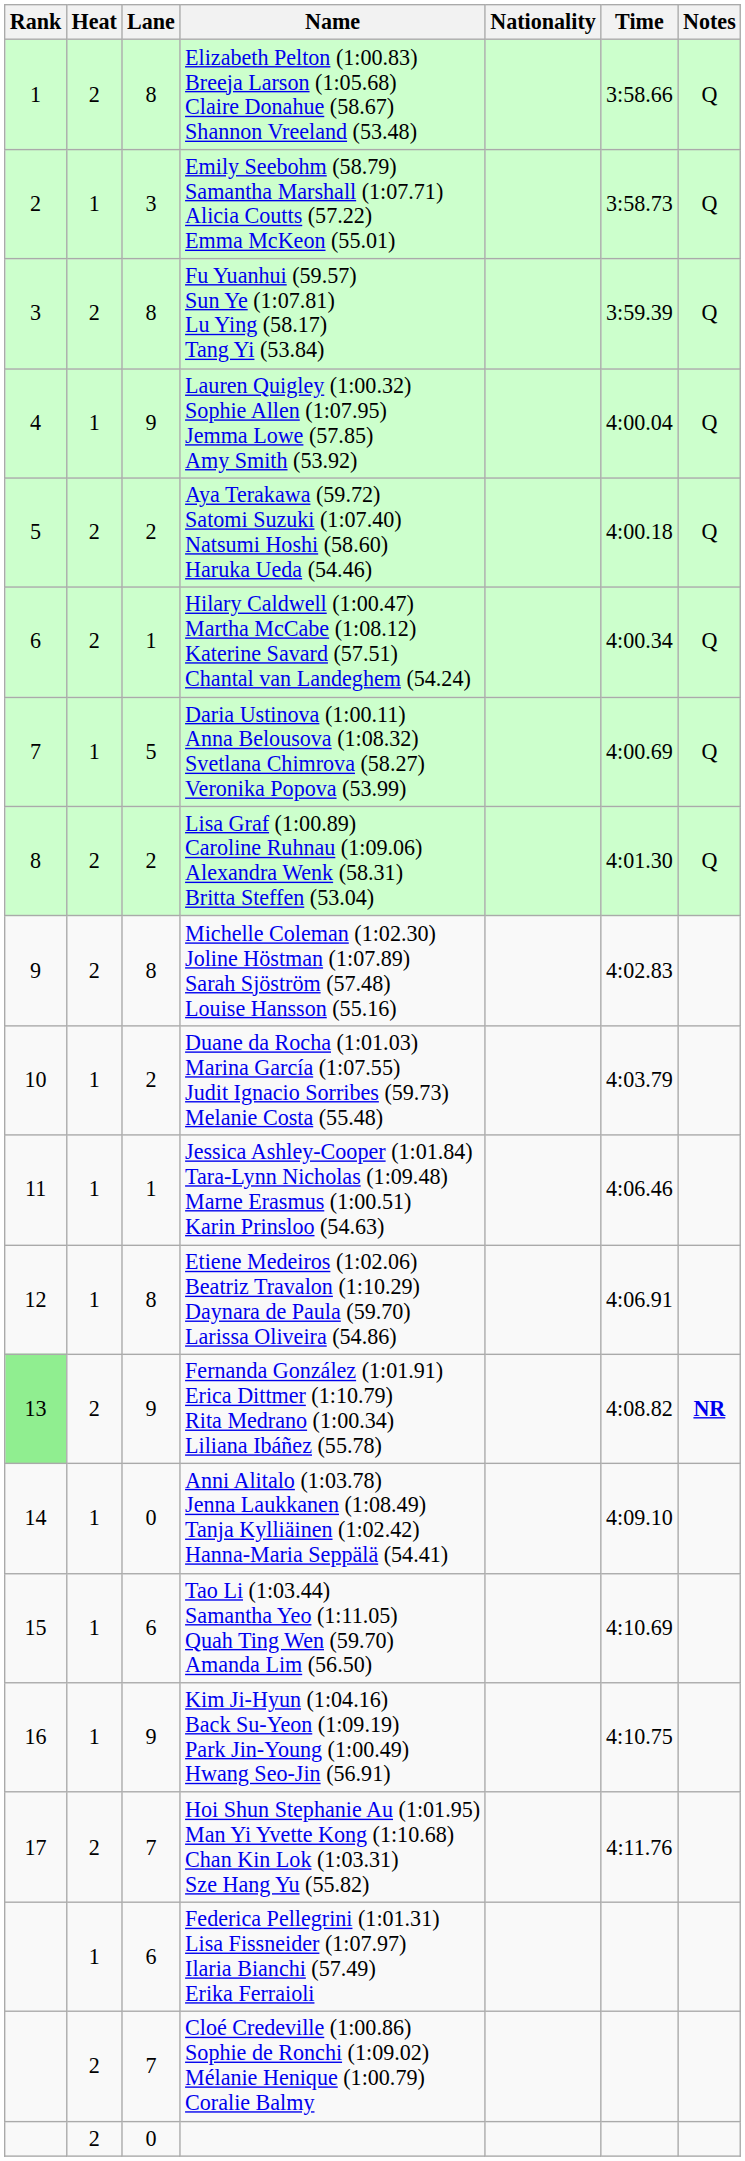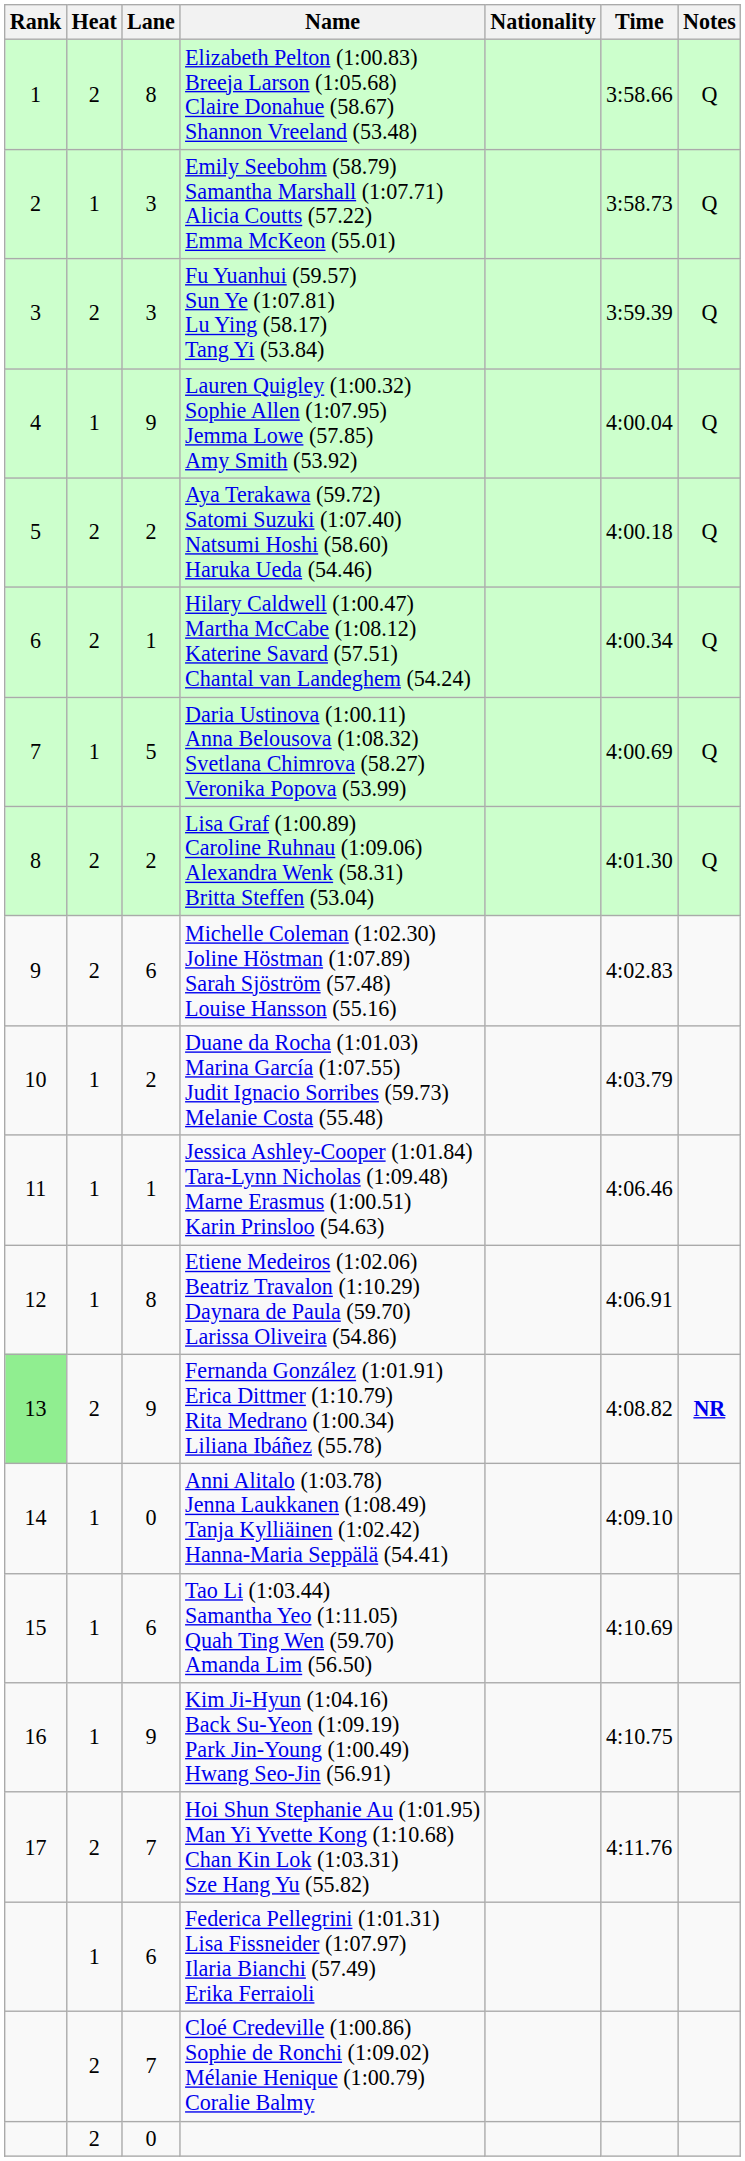(151, 313) 8 -> (151, 313) 3
(151, 970) 8 -> (151, 970) 6
